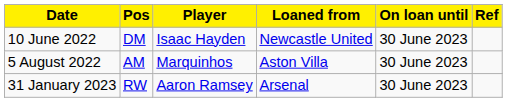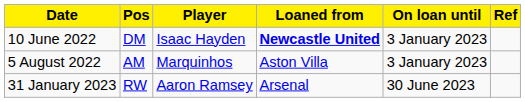(316, 39) normal -> (320, 39) bold
(424, 39) 30 June 2023 -> (437, 39) 3 January 2023
(424, 62) 30 June 2023 -> (437, 62) 3 January 2023
